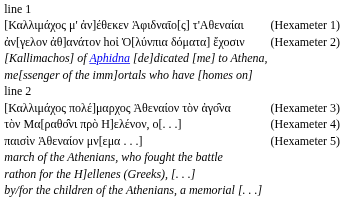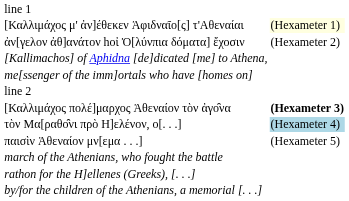(305, 25) no background -> (305, 25) lightyellow background
(305, 108) normal -> (307, 108) bold
(305, 124) no background -> (305, 124) lightblue background
